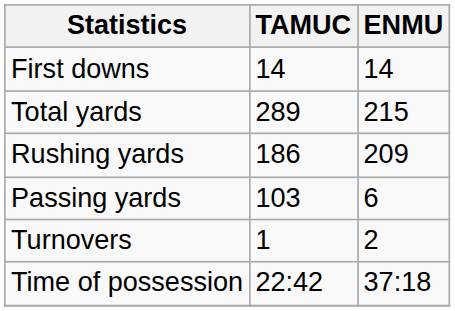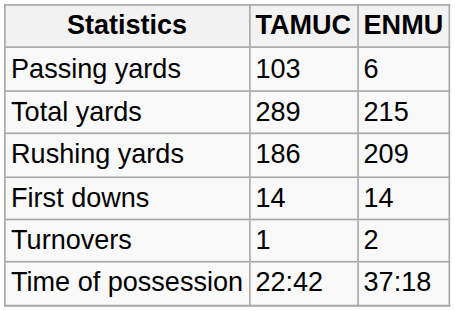rows swapped: (80, 68) <-> (96, 197)
